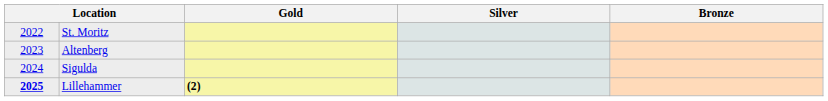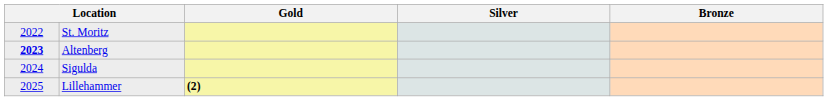(32, 50) normal -> (32, 50) bold
(32, 86) bold -> (32, 86) normal
